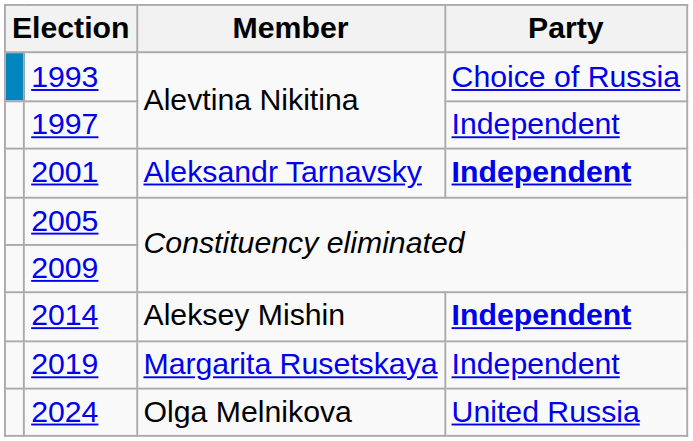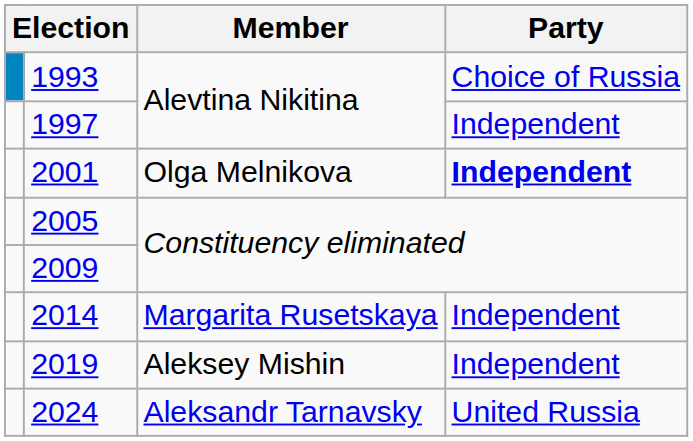(283, 172) Aleksandr Tarnavsky -> (248, 172) Olga Melnikova
(244, 316) Aleksey Mishin -> (291, 316) Margarita Rusetskaya
(541, 316) bold -> (536, 316) normal
(291, 364) Margarita Rusetskaya -> (244, 364) Aleksey Mishin
(248, 412) Olga Melnikova -> (283, 412) Aleksandr Tarnavsky
